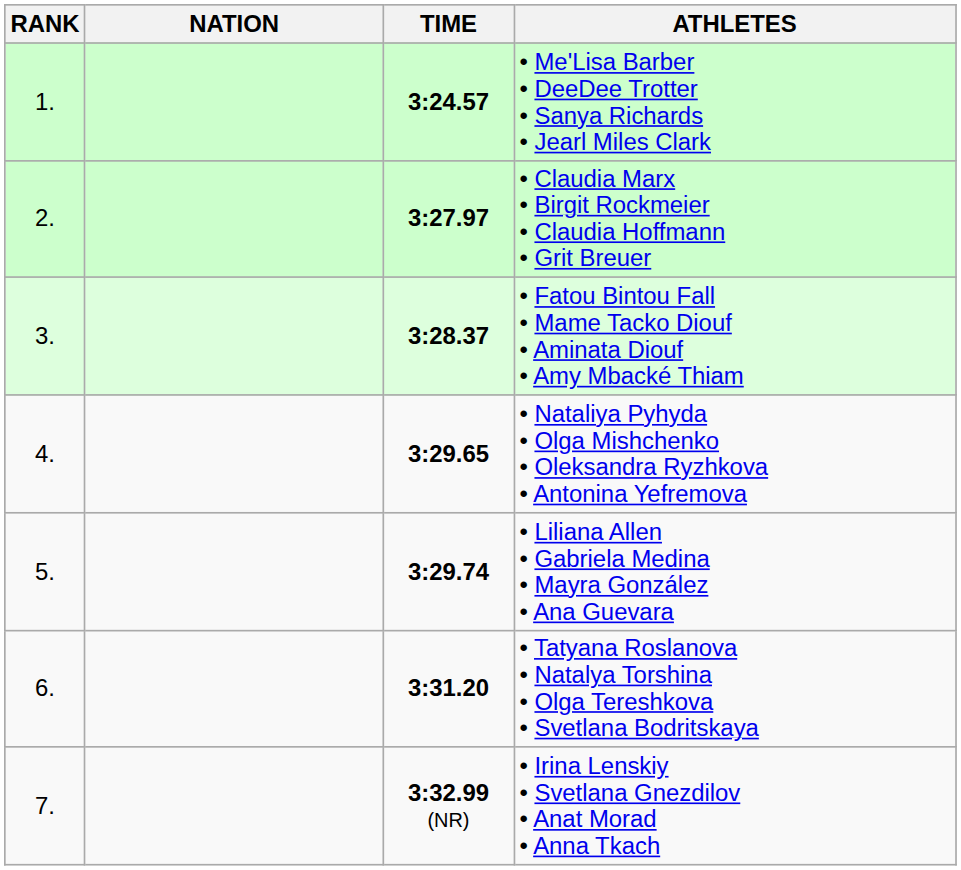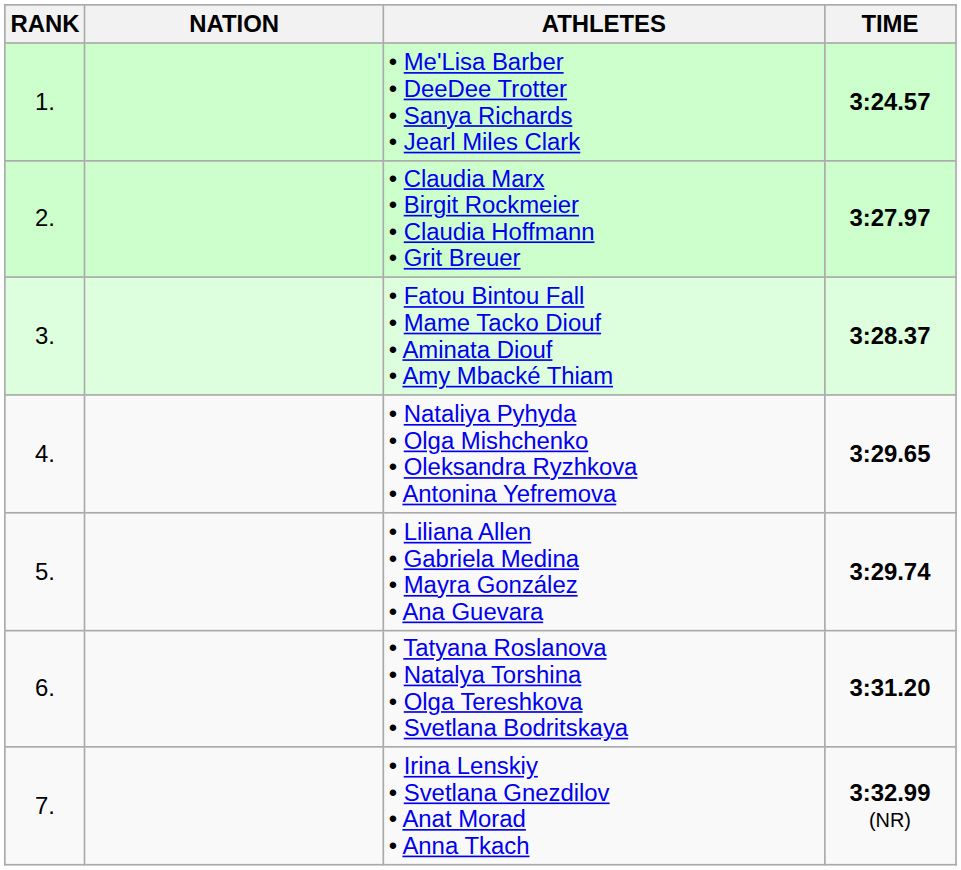columns swapped: (735, 24) <-> (448, 24)
